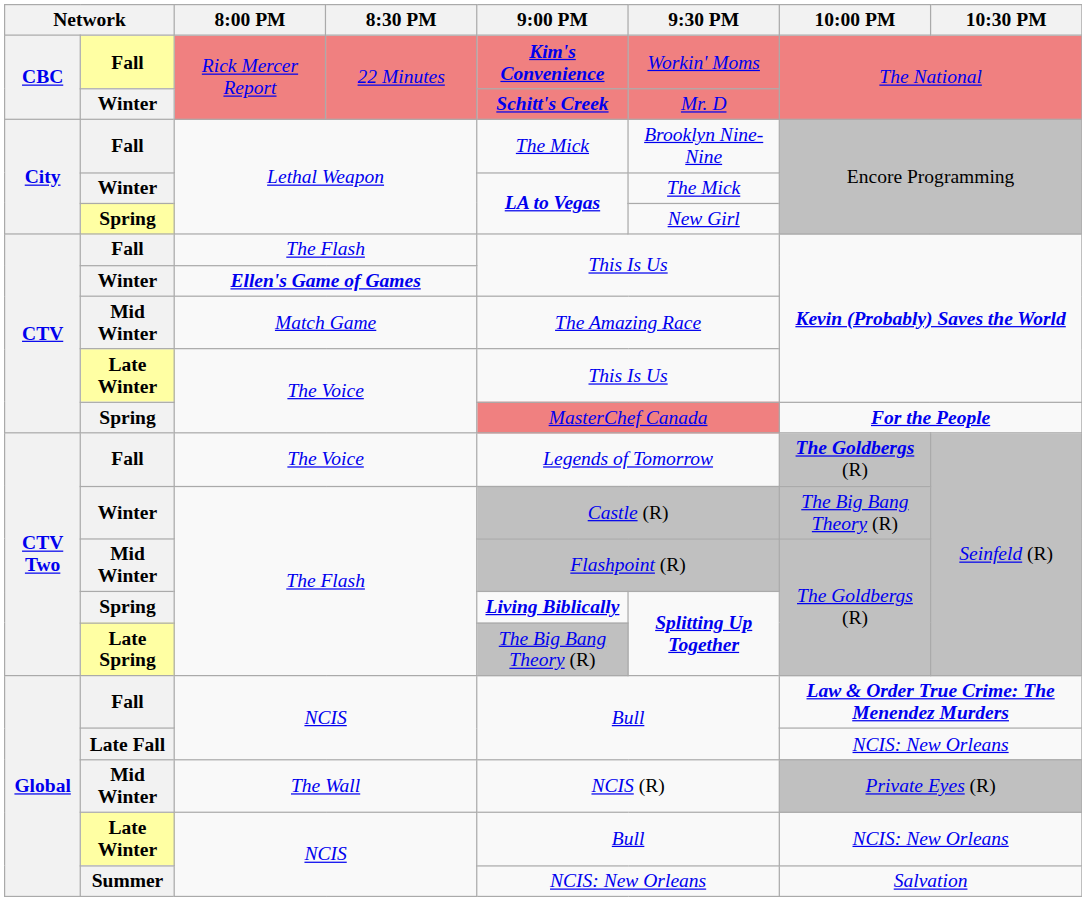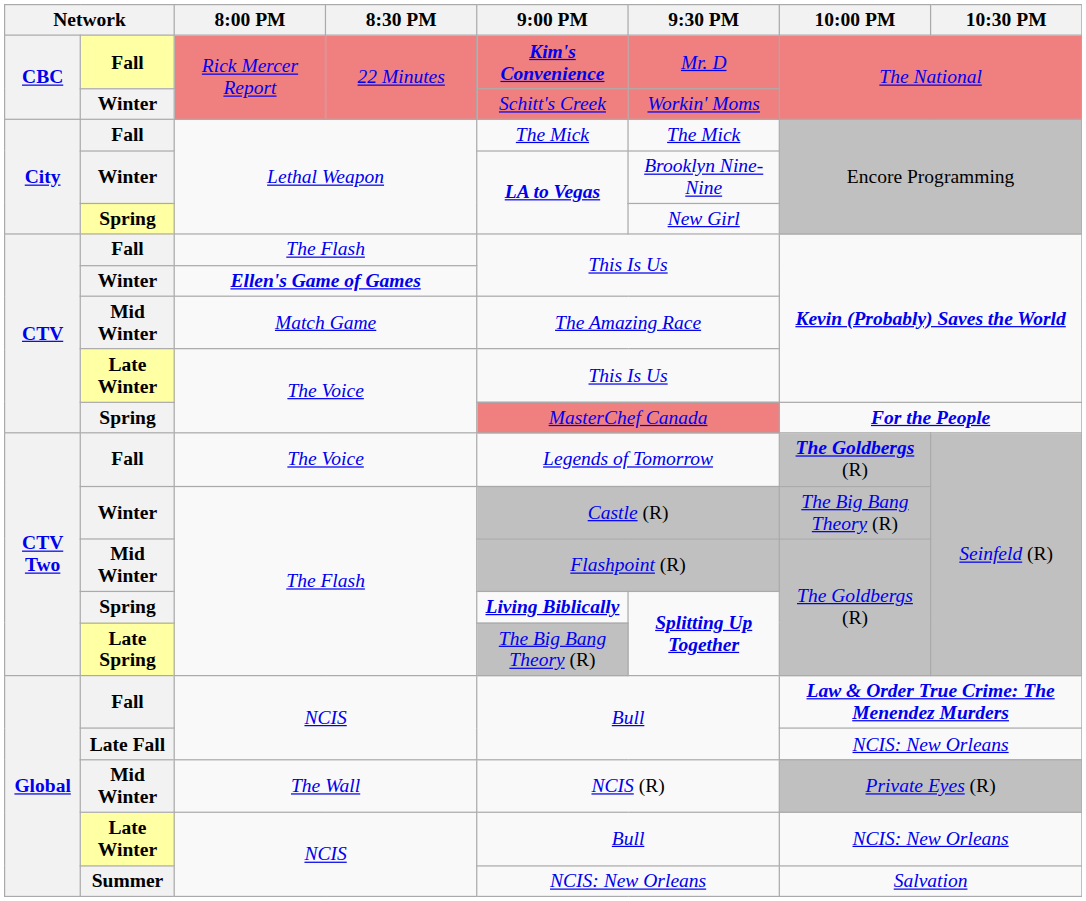(704, 61) Workin' Moms -> (704, 61) Mr. D
(552, 103) bold -> (552, 103) normal
(704, 103) Mr. D -> (704, 103) Workin' Moms
(704, 145) Brooklyn Nine-Nine -> (704, 134) The Mick
(704, 187) The Mick -> (704, 176) Brooklyn Nine-Nine
